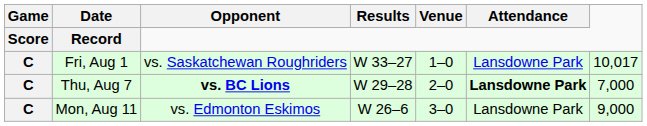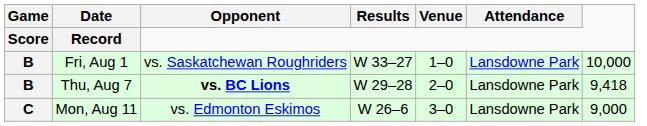(28, 62) C -> (28, 62) B
(616, 62) 10,017 -> (608, 62) 10,000
(28, 86) C -> (28, 86) B
(528, 86) bold -> (524, 86) normal
(616, 86) 7,000 -> (608, 86) 9,418
